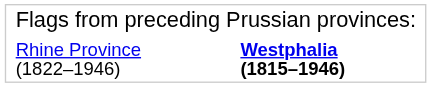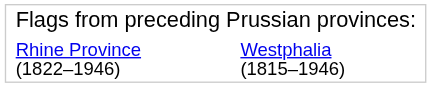(293, 59) bold -> (293, 59) normal
